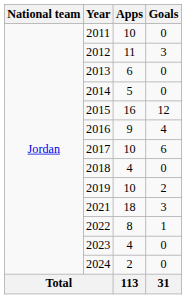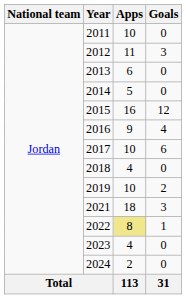(130, 226) no background -> (130, 226) khaki background
